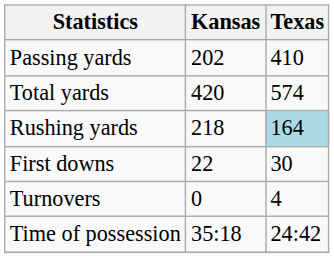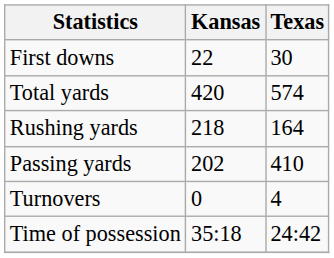rows swapped: (62, 163) <-> (71, 57)
(287, 128) lightblue background -> (287, 128) no background
